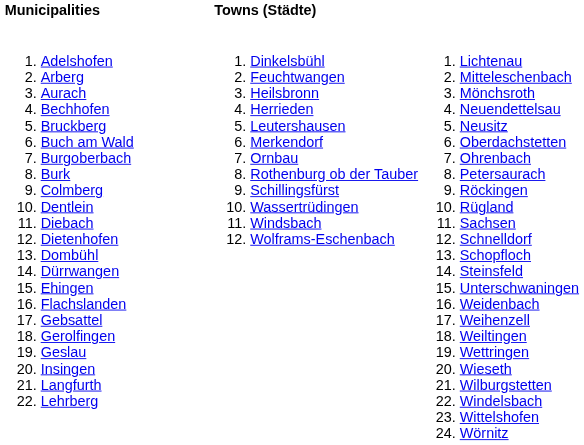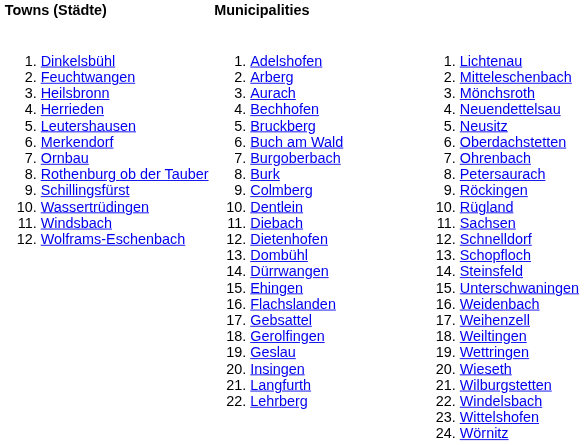columns swapped: (265, 10) <-> (52, 10)
